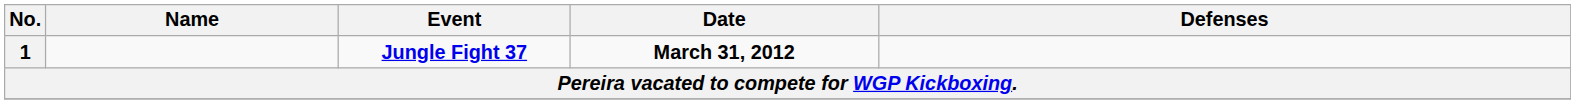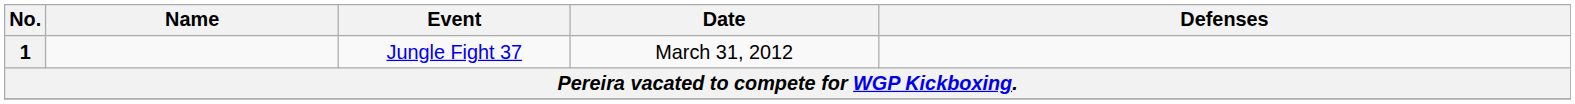(454, 51) bold -> (454, 51) normal
(724, 51) bold -> (724, 51) normal
